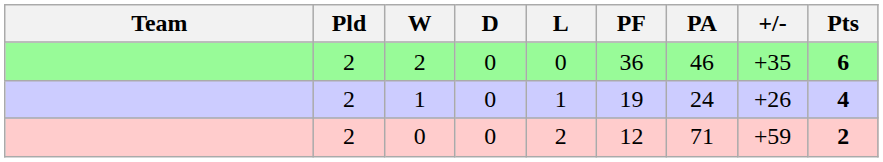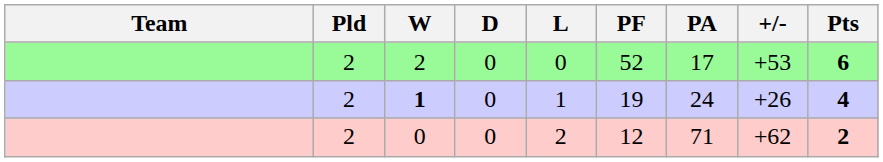(631, 61) 36 -> (631, 61) 52
(702, 61) 46 -> (702, 61) 17
(773, 61) +35 -> (773, 61) +53
(420, 99) normal -> (420, 99) bold
(773, 136) +59 -> (773, 136) +62
